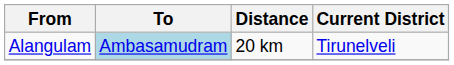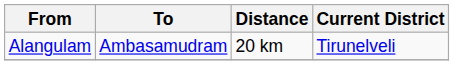(163, 46) lightblue background -> (163, 46) no background
